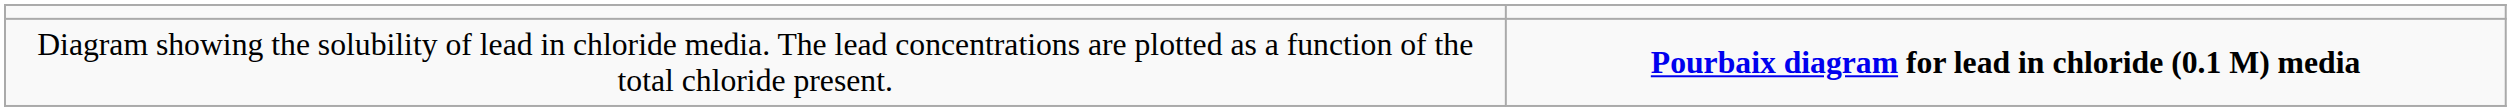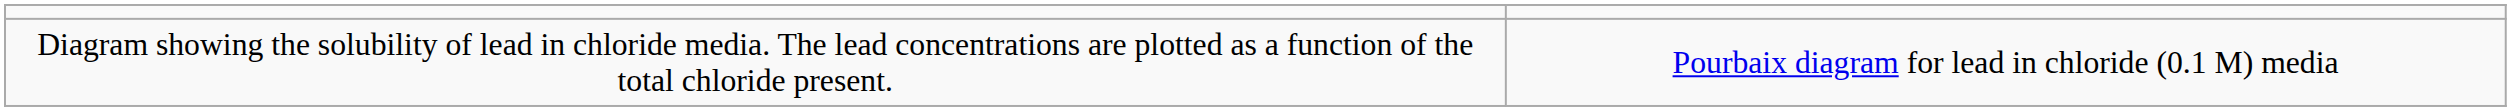(2006, 62) bold -> (2006, 62) normal
